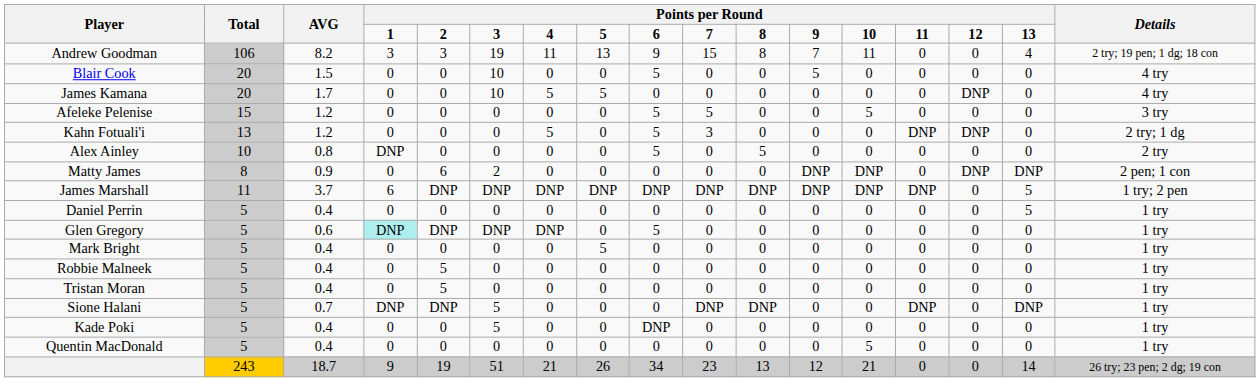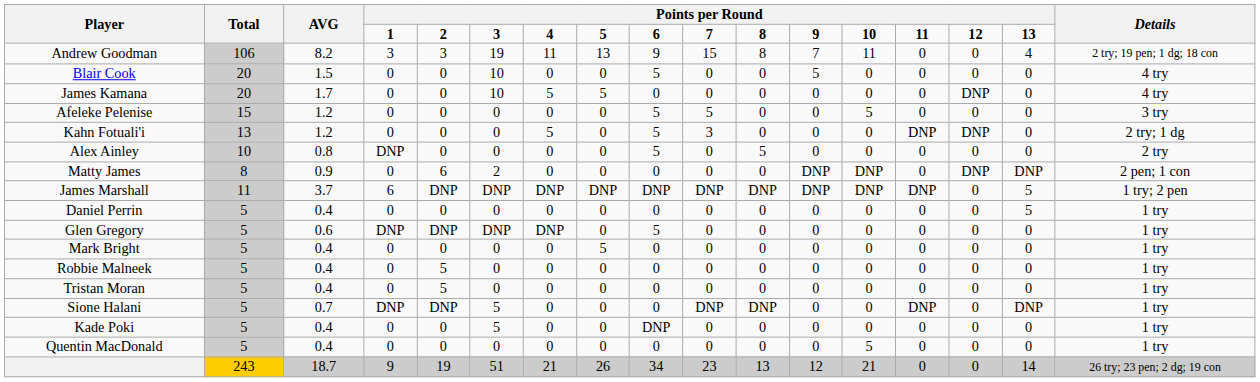(390, 230) paleturquoise background -> (390, 230) no background
